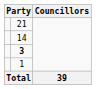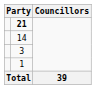(22, 24) normal -> (22, 24) bold
(22, 51) bold -> (22, 51) normal
